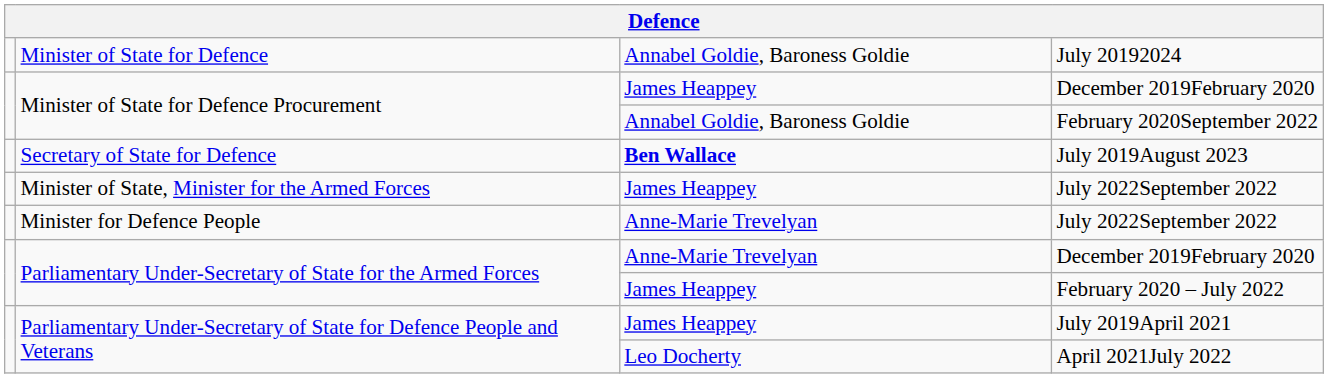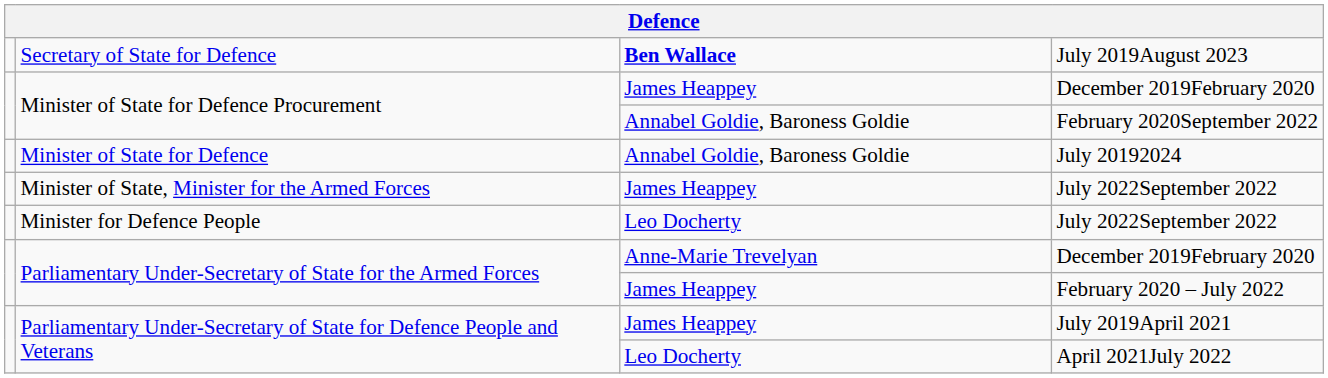rows swapped: (148, 155) <-> (144, 54)
(721, 222) Anne-Marie Trevelyan -> (683, 222) Leo Docherty
